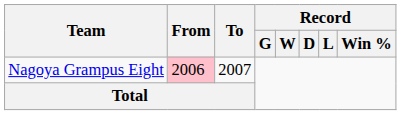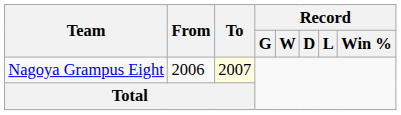(188, 69) pink background -> (188, 69) no background
(235, 69) no background -> (235, 69) lightyellow background
